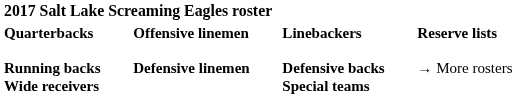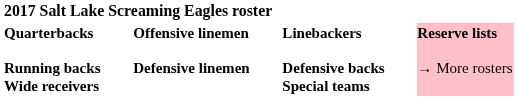(465, 50) no background -> (465, 50) pink background
